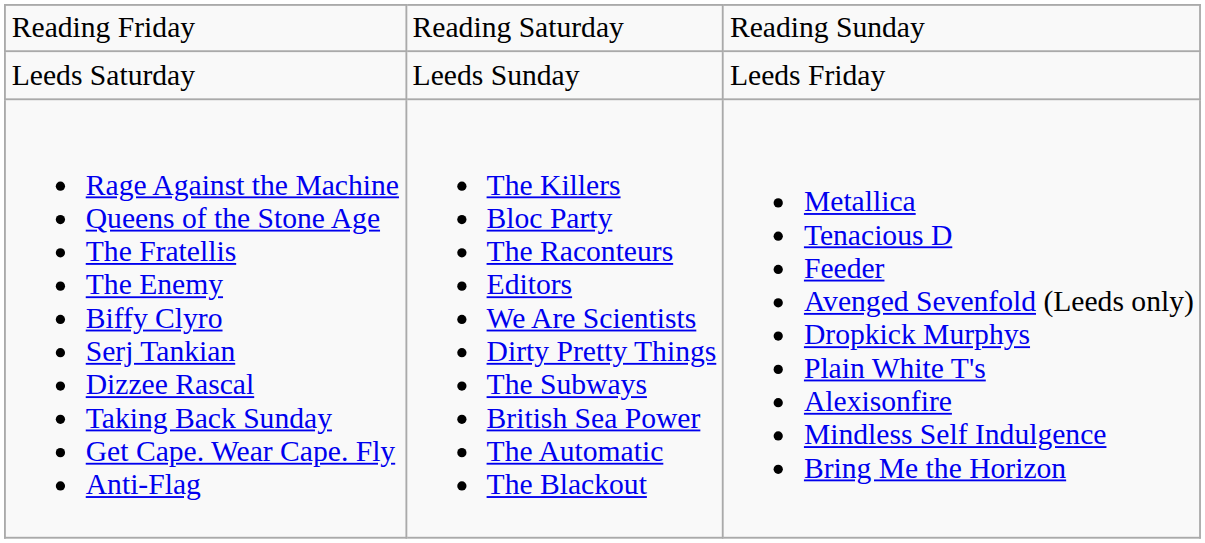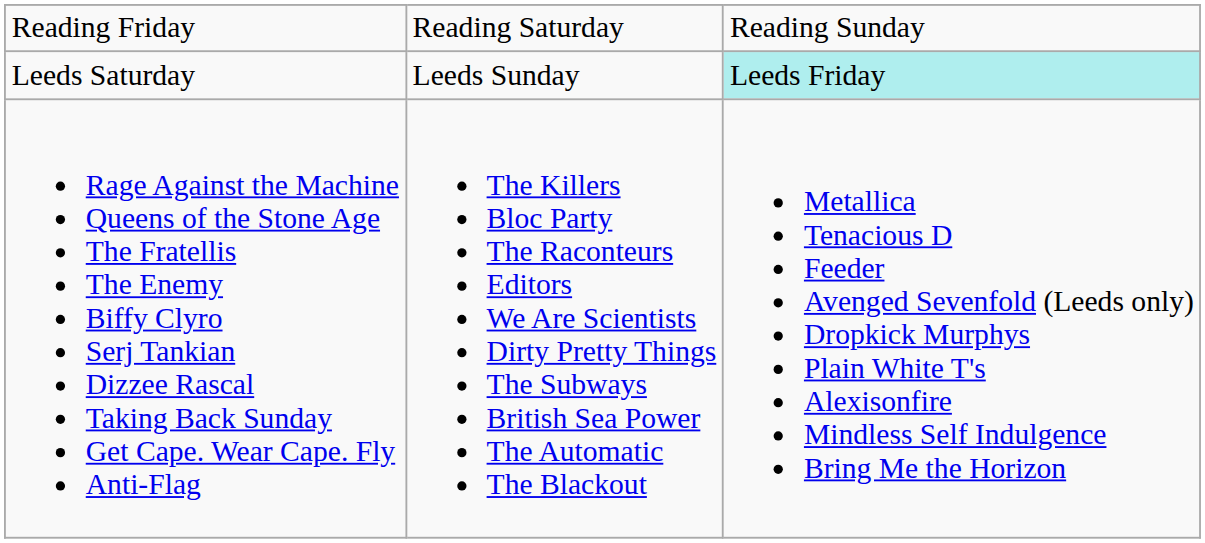(808, 74) no background -> (808, 74) paleturquoise background
